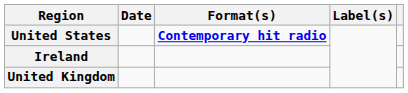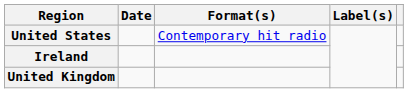(242, 36) bold -> (242, 36) normal
